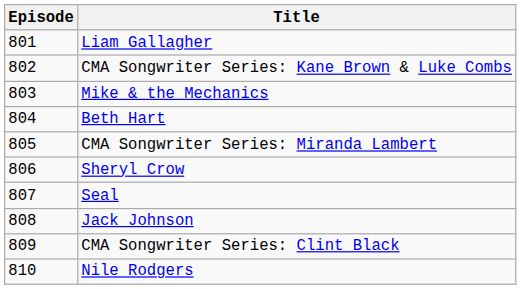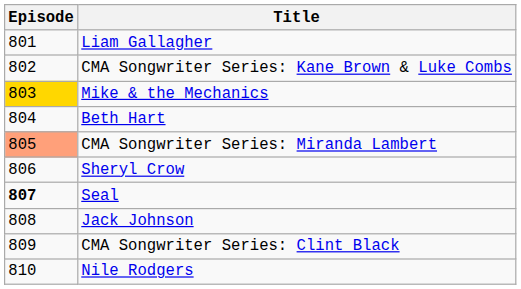(22, 94) no background -> (22, 94) gold background
(22, 144) no background -> (22, 144) lightsalmon background
(22, 195) normal -> (22, 195) bold
